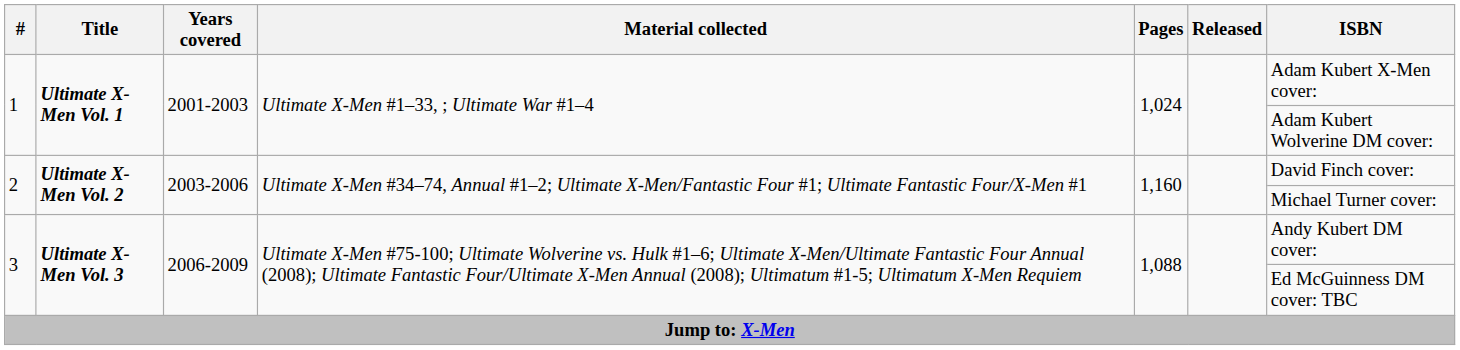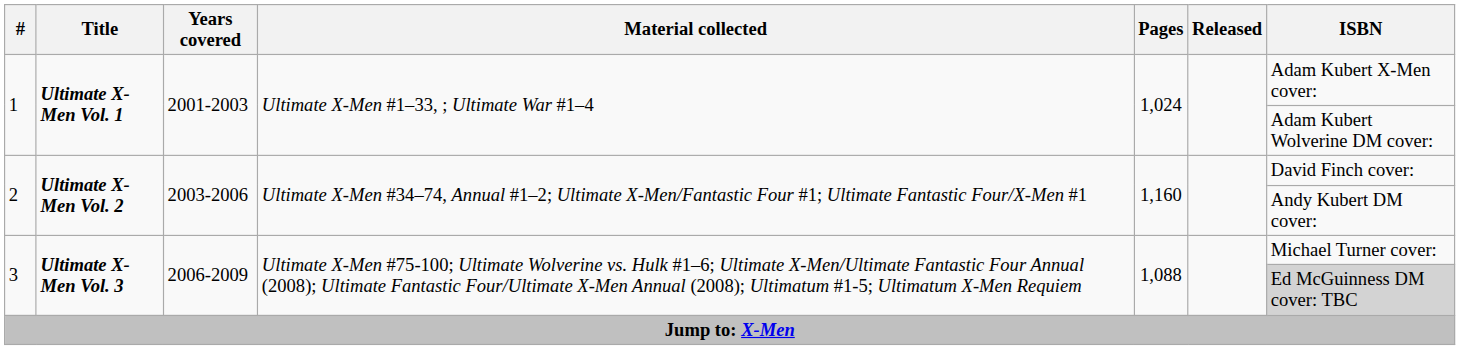(1354, 199) Michael Turner cover: -> (1337, 210) Andy Kubert DM cover:
(1337, 239) Andy Kubert DM cover: -> (1354, 249) Michael Turner cover:
(1348, 289) no background -> (1348, 289) lightgrey background
